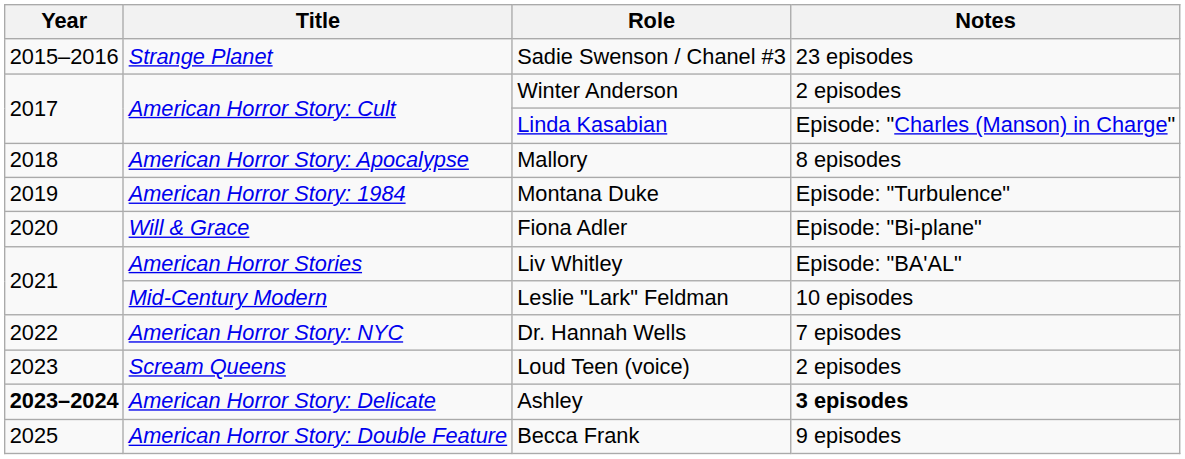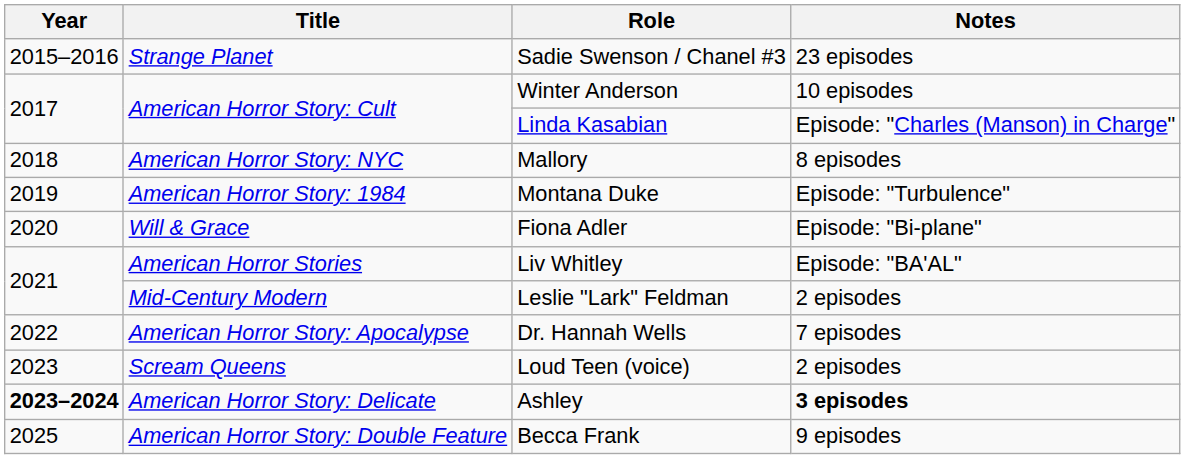(848, 90) 2 episodes -> (854, 90) 10 episodes
(299, 159) American Horror Story: Apocalypse -> (266, 159) American Horror Story: NYC
(854, 297) 10 episodes -> (848, 297) 2 episodes
(266, 332) American Horror Story: NYC -> (299, 332) American Horror Story: Apocalypse
